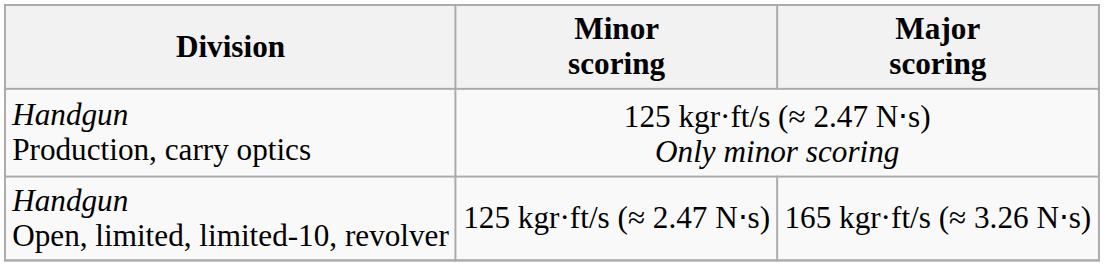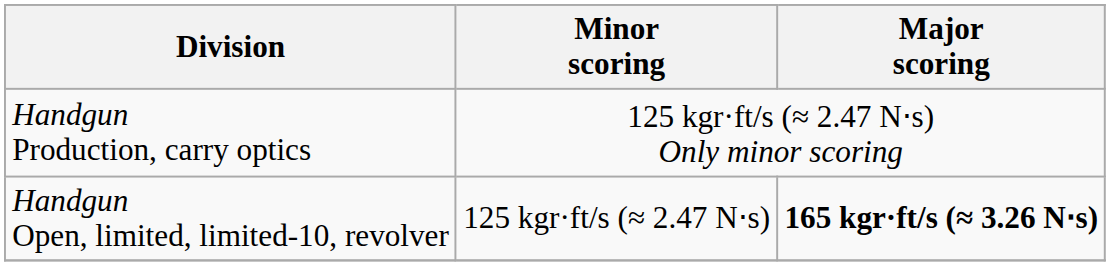(938, 218) normal -> (941, 218) bold
